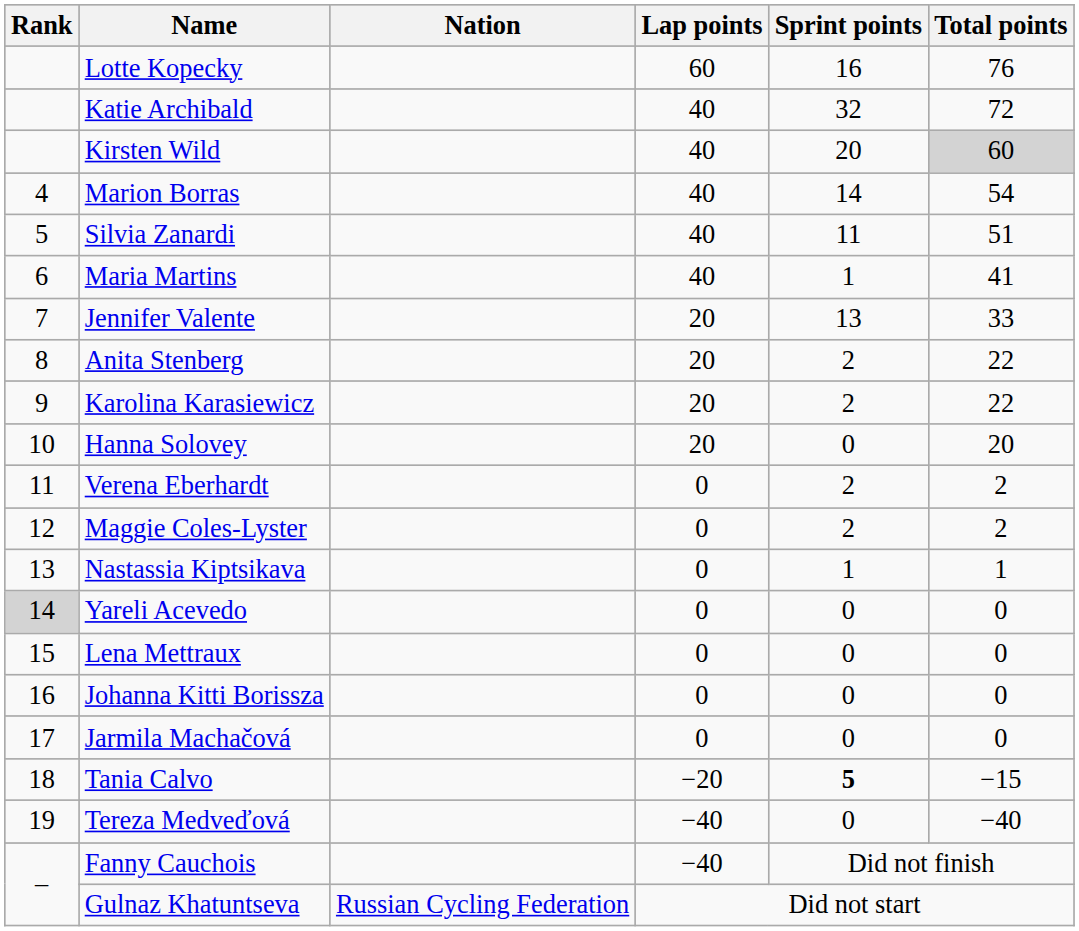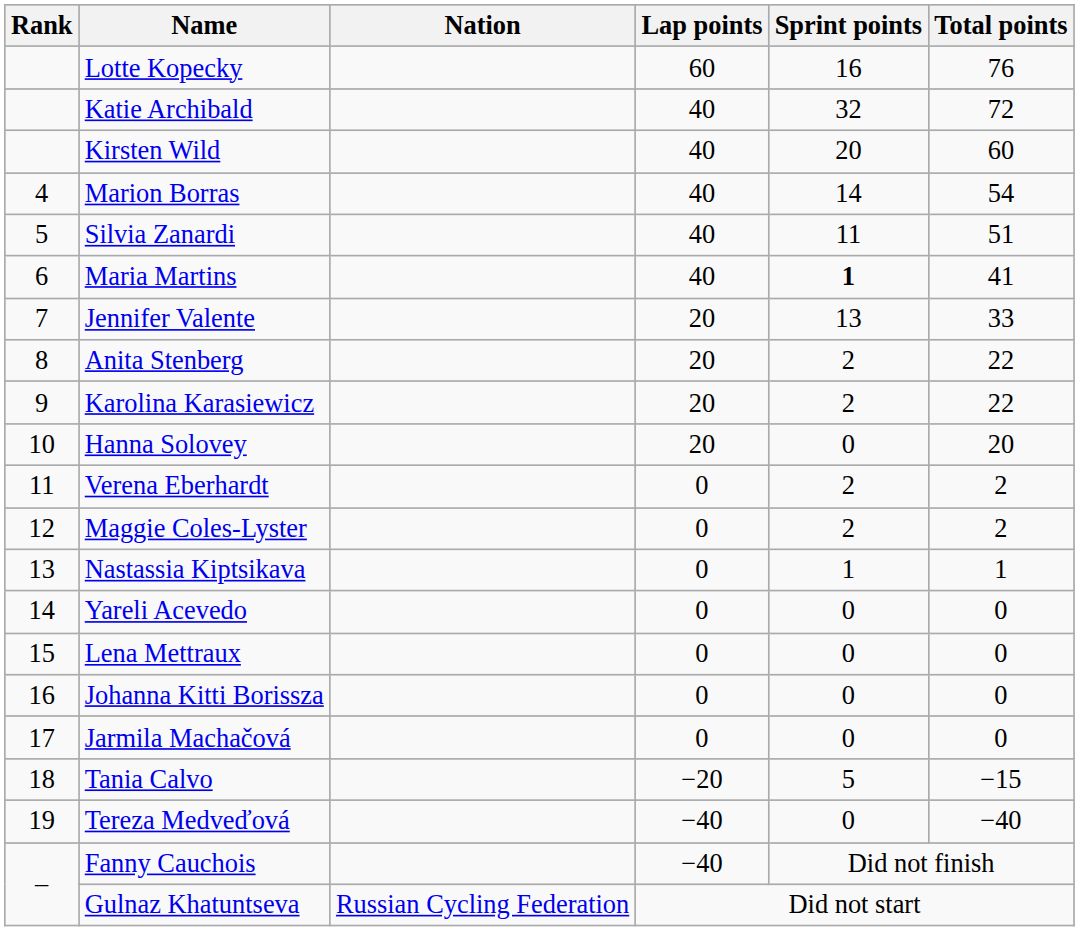(1001, 151) lightgrey background -> (1001, 151) no background
(848, 276) normal -> (848, 276) bold
(42, 611) lightgrey background -> (42, 611) no background
(848, 779) bold -> (848, 779) normal
